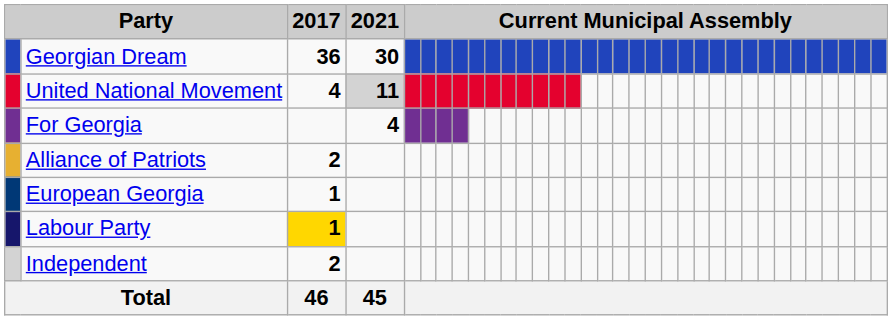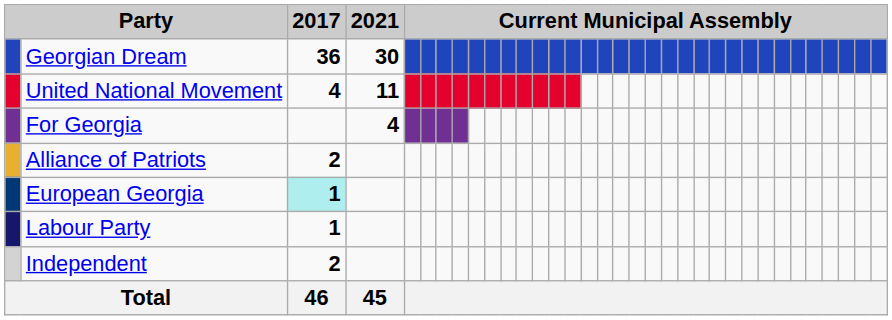(388, 90) lightgrey background -> (388, 90) no background
(335, 194) no background -> (335, 194) paleturquoise background
(335, 228) gold background -> (335, 228) no background
